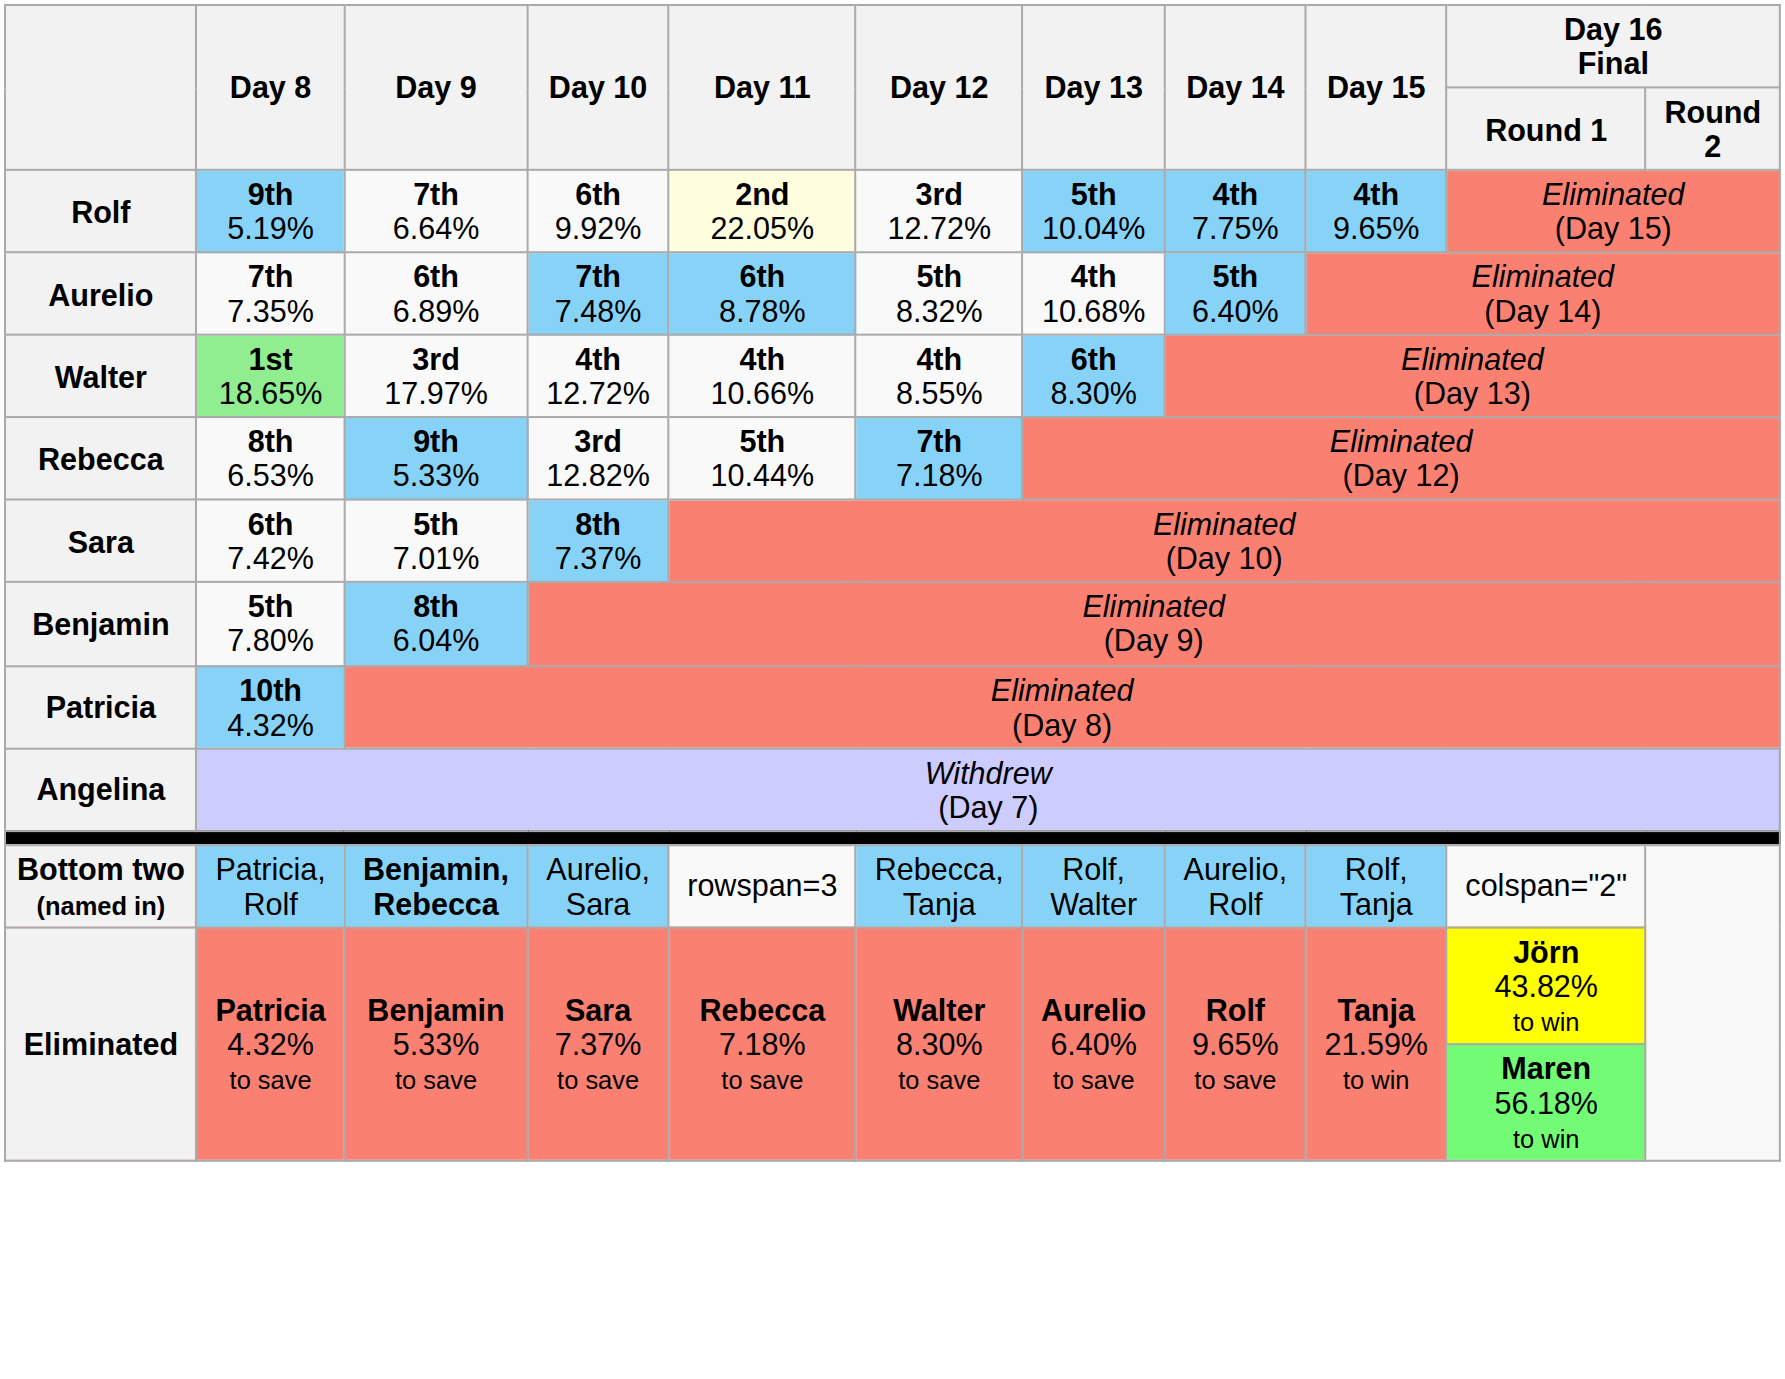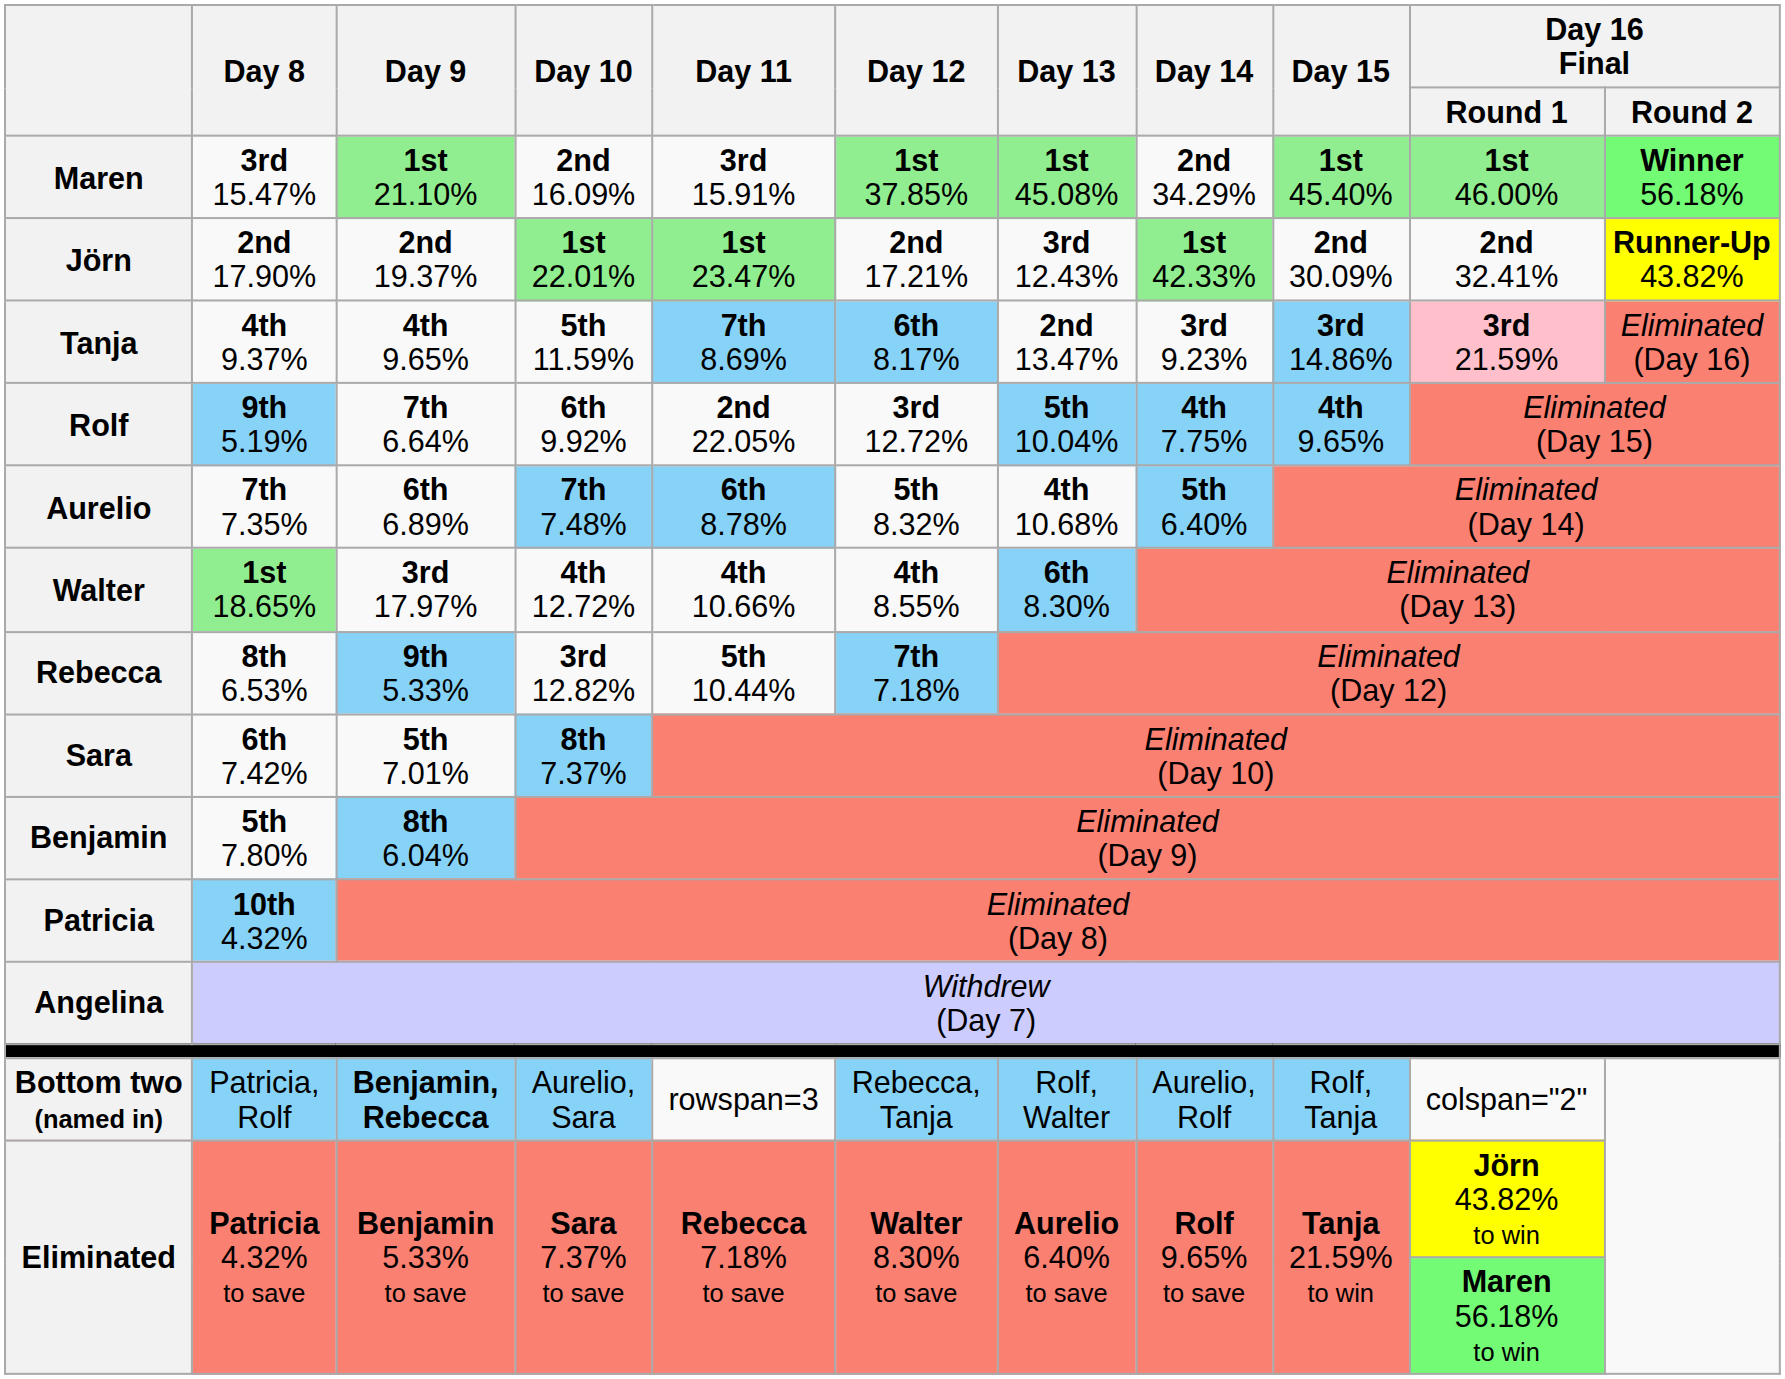+ row: (99, 177)
+ row: (99, 260)
+ row: (99, 342)
(762, 212) lightyellow background -> (744, 425) no background
